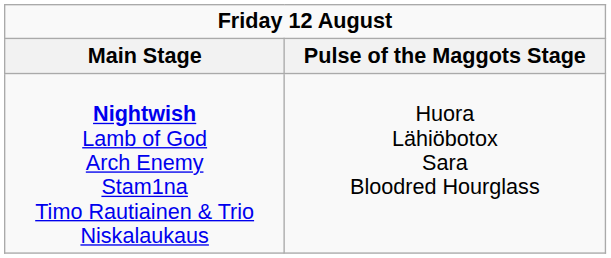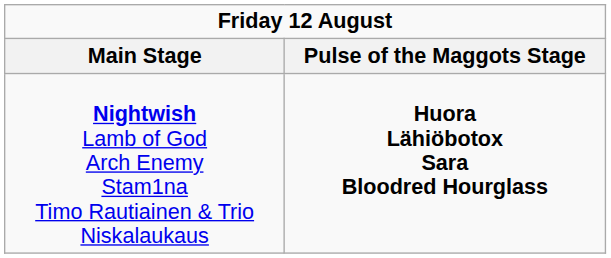(445, 150) normal -> (445, 150) bold
